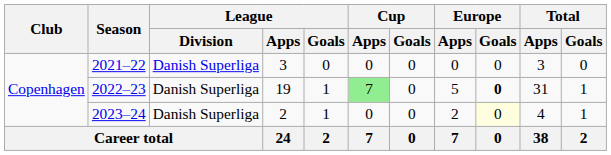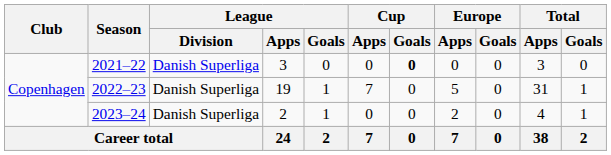(412, 65) normal -> (412, 65) bold
(369, 89) lightgreen background -> (369, 89) no background
(498, 89) bold -> (498, 89) normal
(498, 114) lightyellow background -> (498, 114) no background
